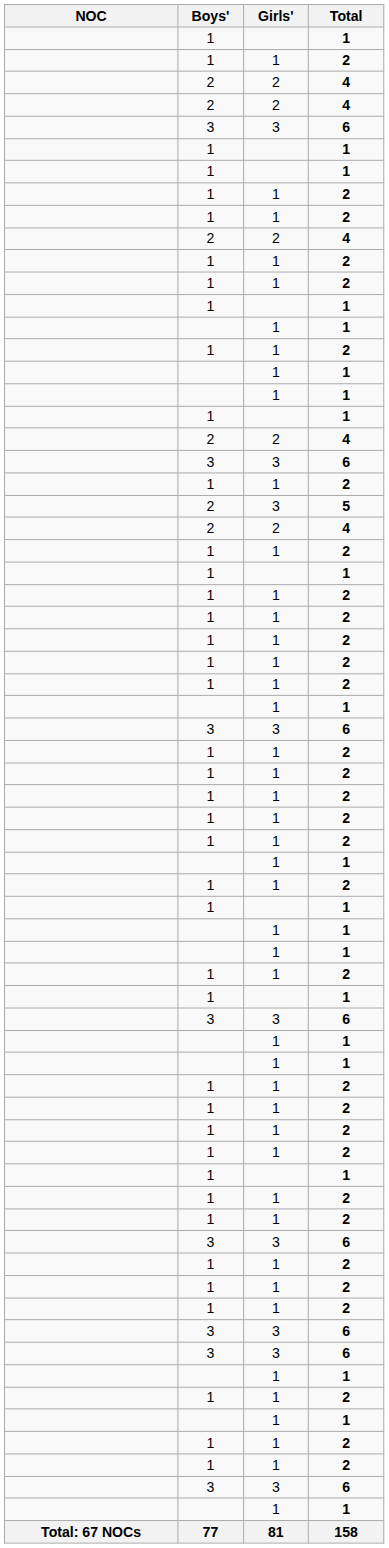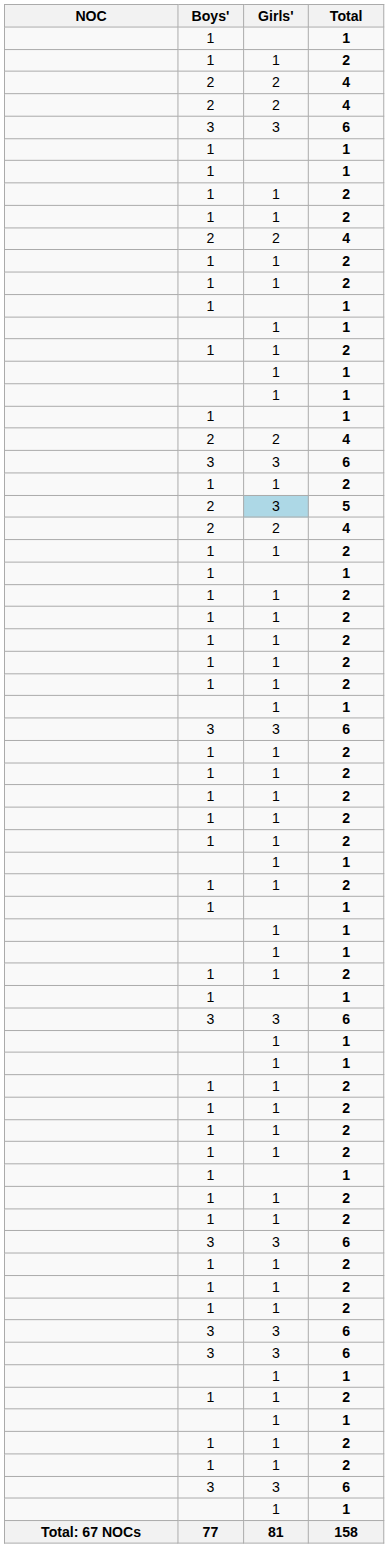(276, 507) no background -> (276, 507) lightblue background
